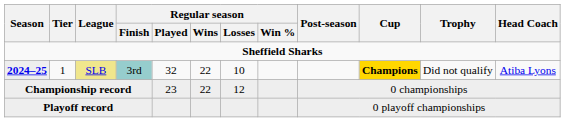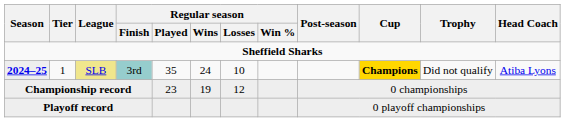(171, 70) 32 -> (171, 70) 35
(205, 70) 22 -> (205, 70) 24
(205, 89) 22 -> (205, 89) 19
